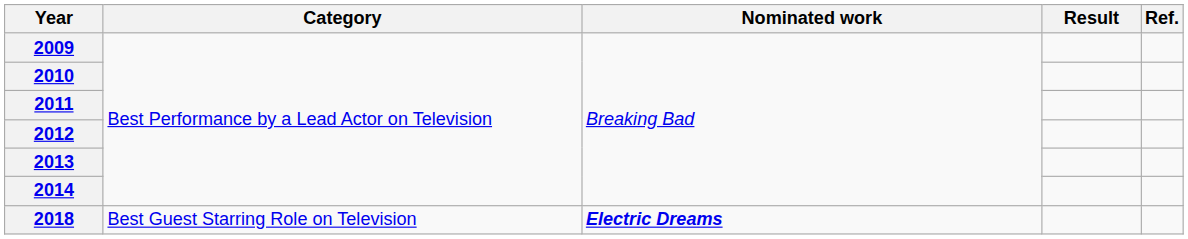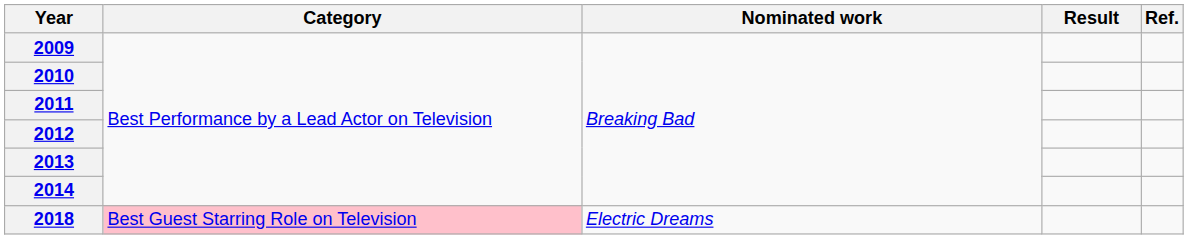(262, 219) no background -> (262, 219) pink background
(654, 219) bold -> (650, 219) normal
